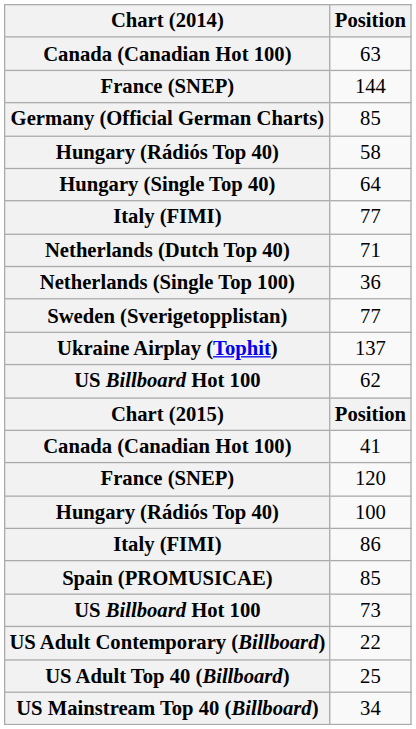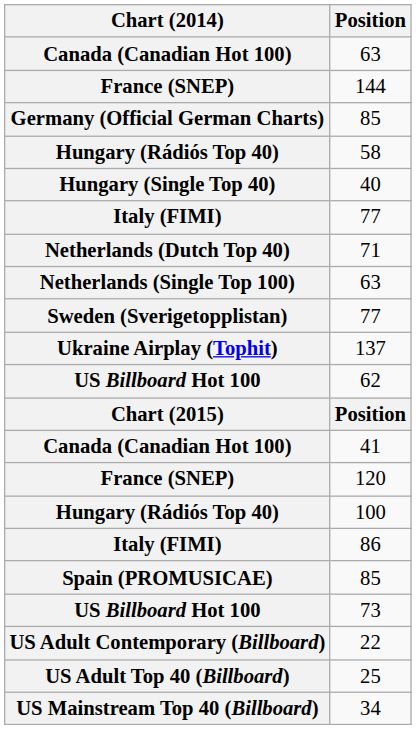(370, 184) 64 -> (370, 184) 40
(370, 282) 36 -> (370, 282) 63
